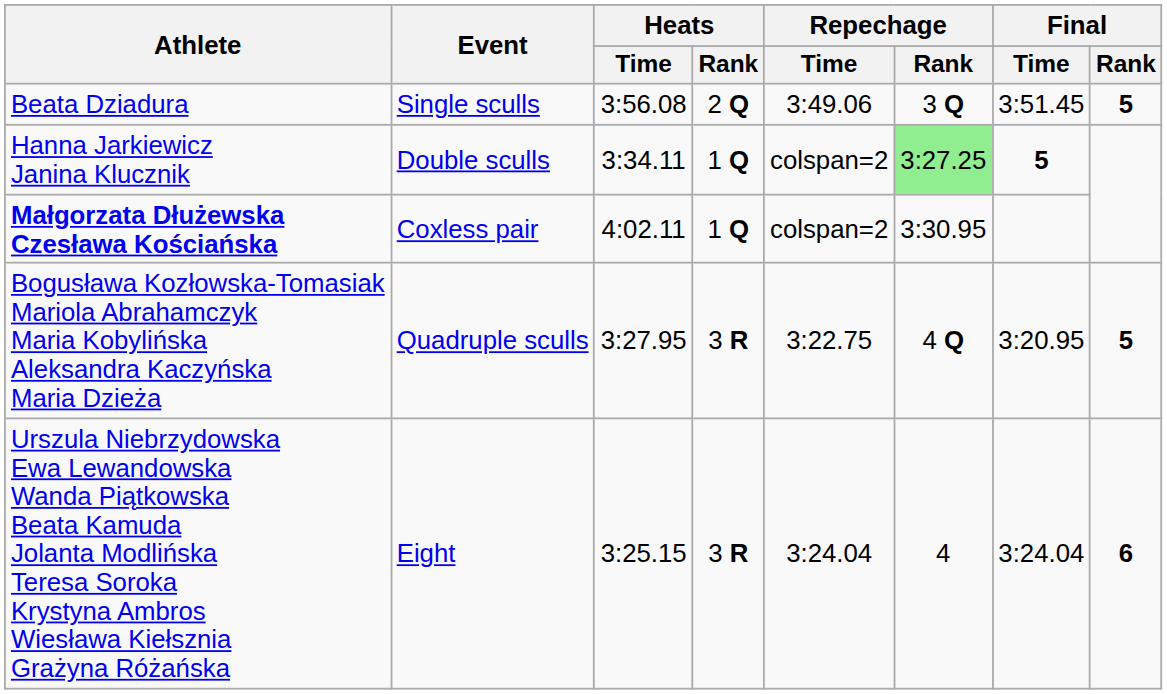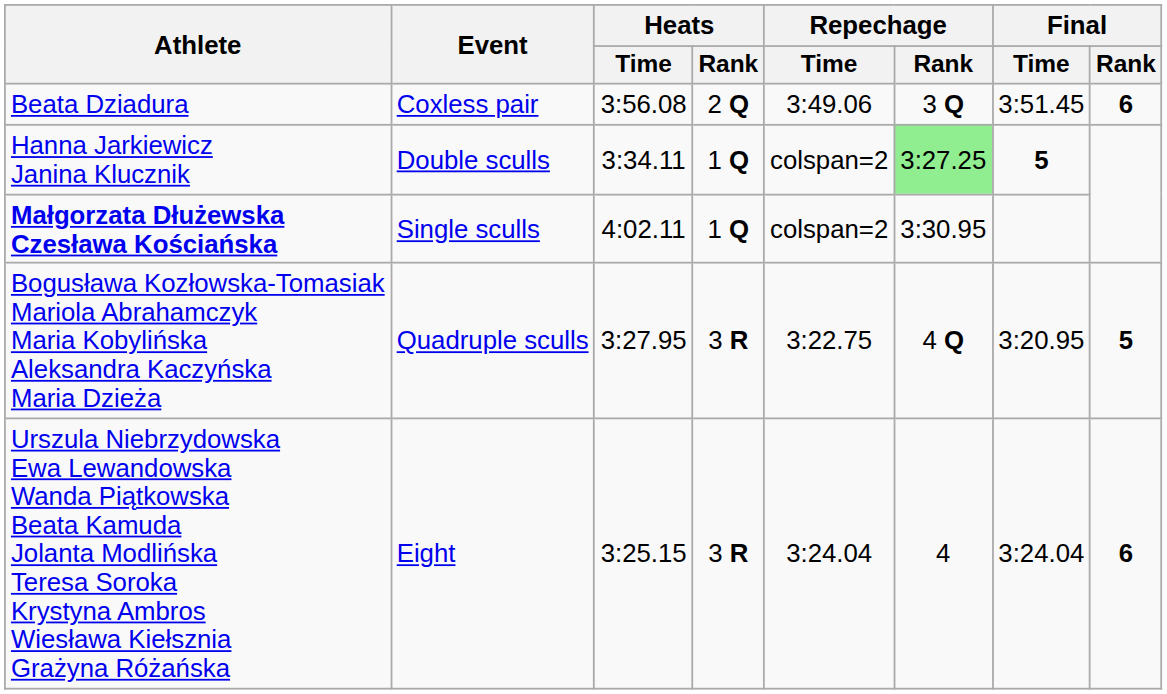(468, 105) Single sculls -> (468, 105) Coxless pair
(1126, 105) 5 -> (1126, 105) 6
(468, 229) Coxless pair -> (468, 229) Single sculls
